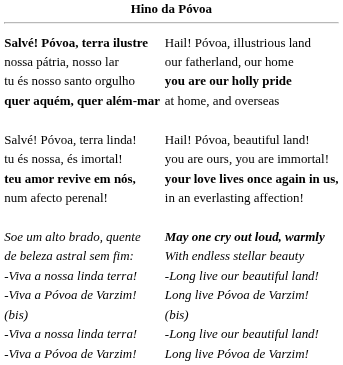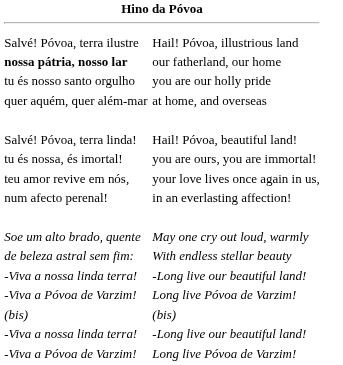(76, 42) bold -> (72, 42) normal
(61, 62) normal -> (66, 62) bold
(228, 81) bold -> (212, 81) normal
(82, 100) bold -> (76, 100) normal
(70, 178) bold -> (67, 178) normal
(252, 178) bold -> (236, 178) normal
(245, 237) bold -> (230, 237) normal
